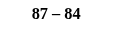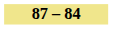(56, 14) no background -> (56, 14) khaki background
